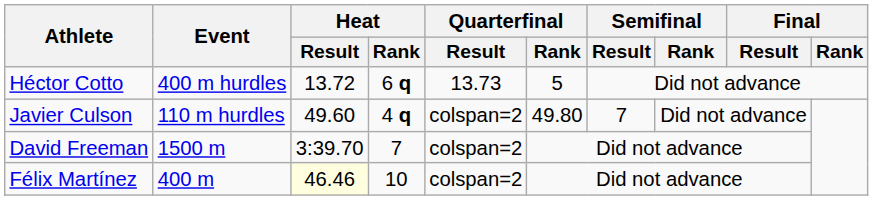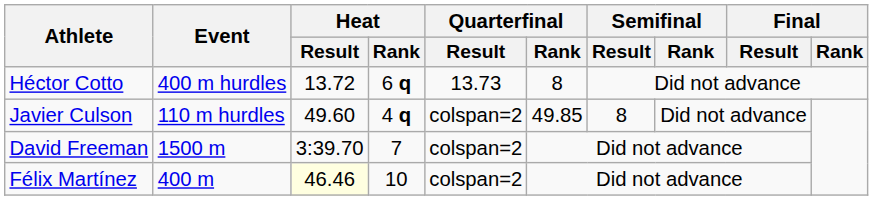(557, 83) 5 -> (557, 83) 8
(557, 116) 49.80 -> (557, 116) 49.85
(621, 116) 7 -> (621, 116) 8
